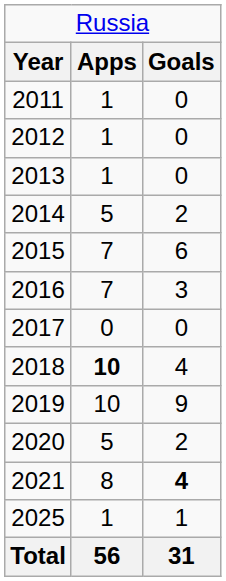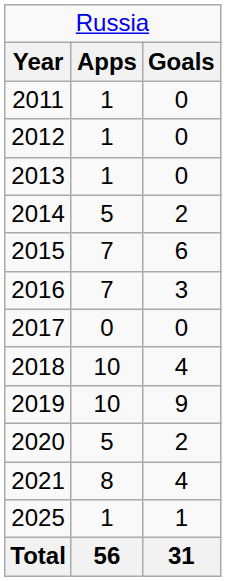(107, 366) bold -> (107, 366) normal
(181, 480) bold -> (181, 480) normal
